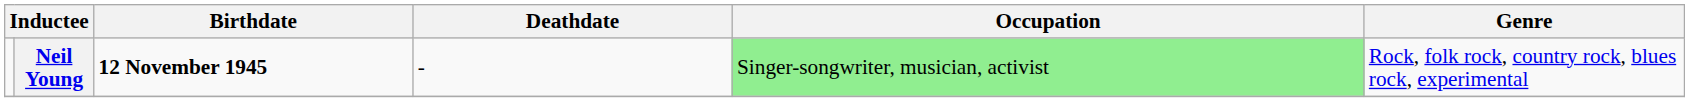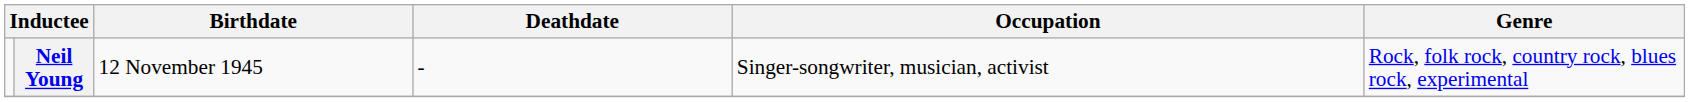(183, 67) bold -> (181, 67) normal
(893, 67) lightgreen background -> (893, 67) no background
